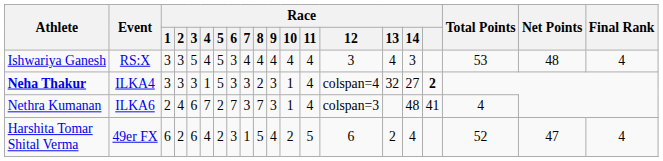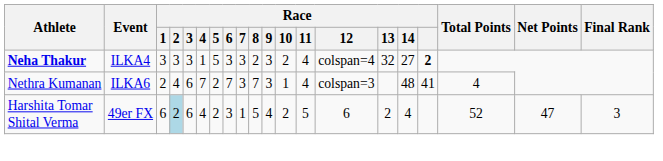- row: (57, 61)
(290, 83) 1 -> (286, 61) 2
(181, 137) no background -> (176, 114) lightblue background
(622, 137) 4 -> (617, 114) 3
